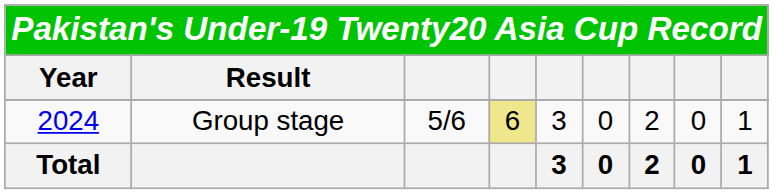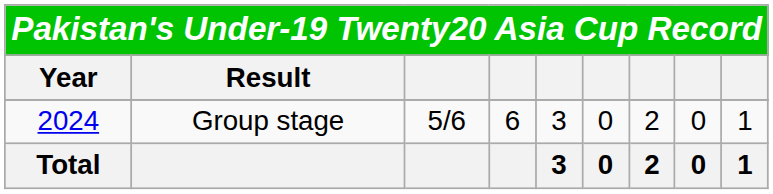(512, 121) khaki background -> (512, 121) no background
